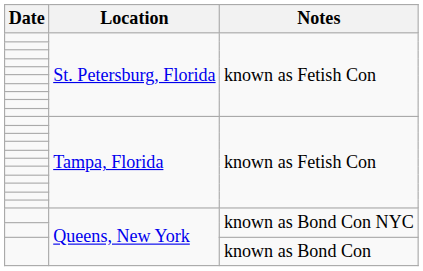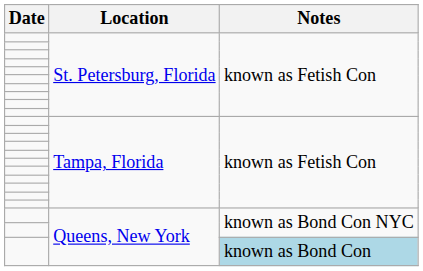(298, 251) no background -> (298, 251) lightblue background
